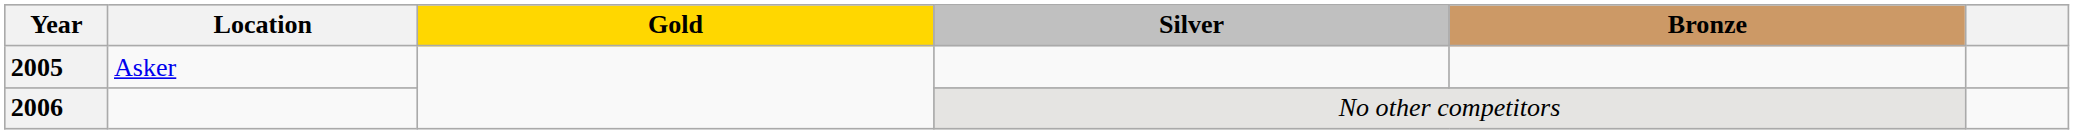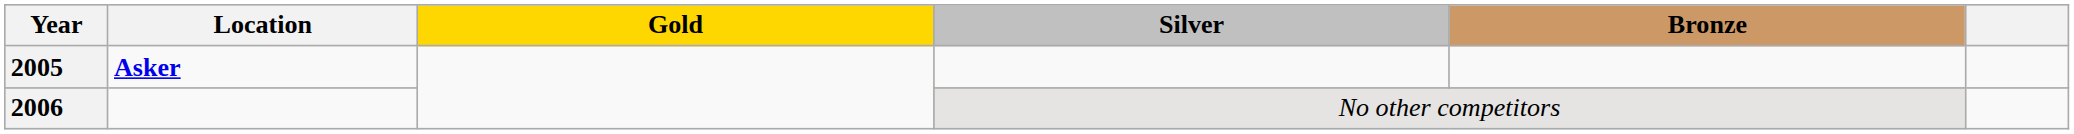(145, 66) normal -> (147, 66) bold
